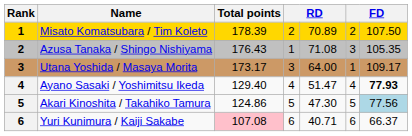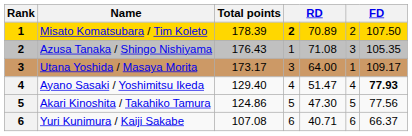(291, 31) normal -> (291, 31) bold
(384, 103) lightblue background -> (384, 103) no background
(249, 121) pink background -> (249, 121) no background
